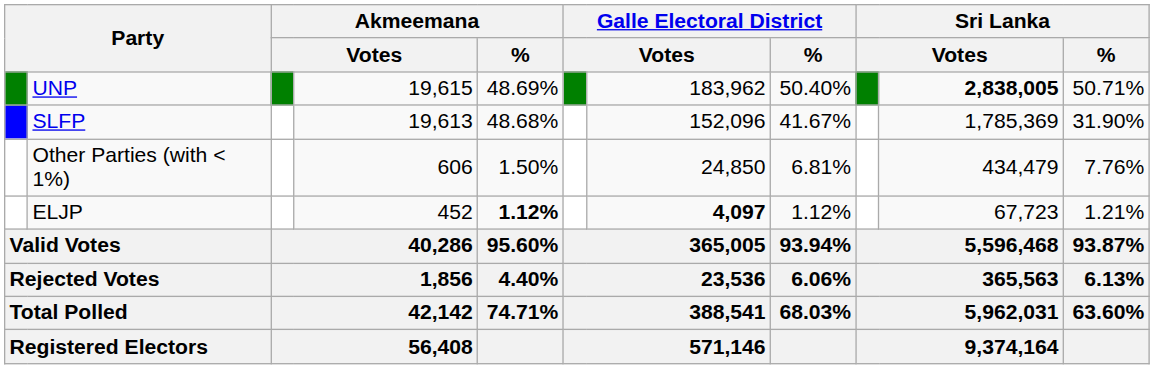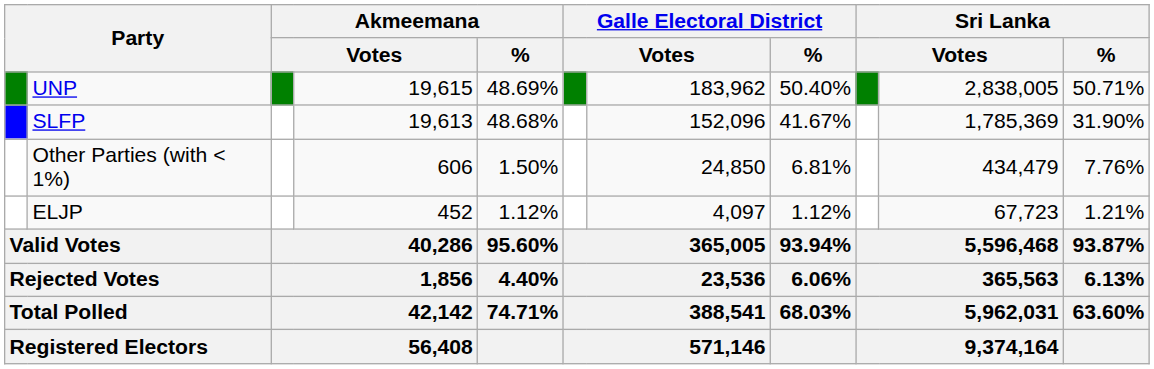(1012, 88) bold -> (1012, 88) normal
(528, 212) bold -> (528, 212) normal
(739, 212) bold -> (739, 212) normal
